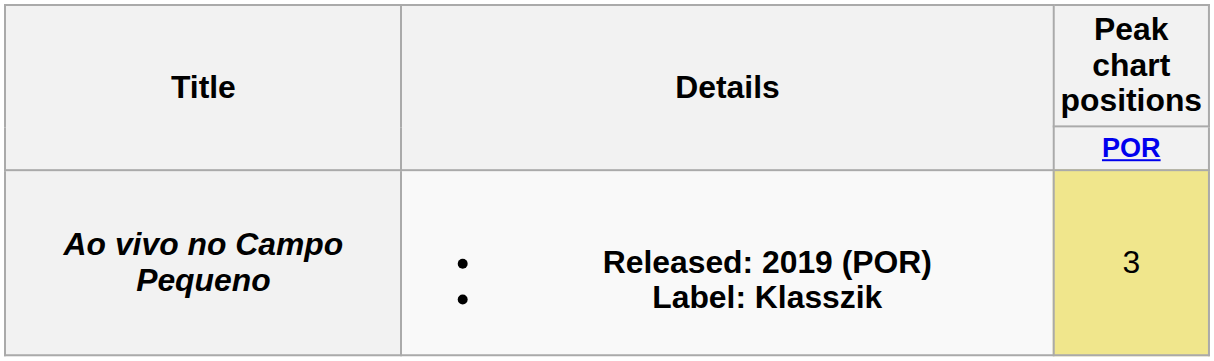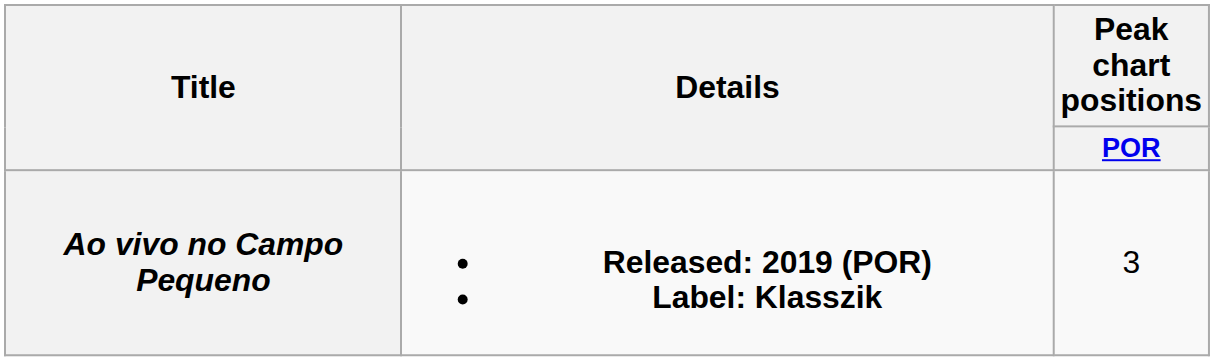(1131, 262) khaki background -> (1131, 262) no background
